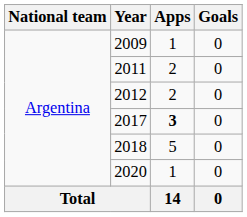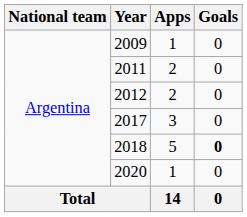(172, 120) bold -> (172, 120) normal
(218, 146) normal -> (218, 146) bold
